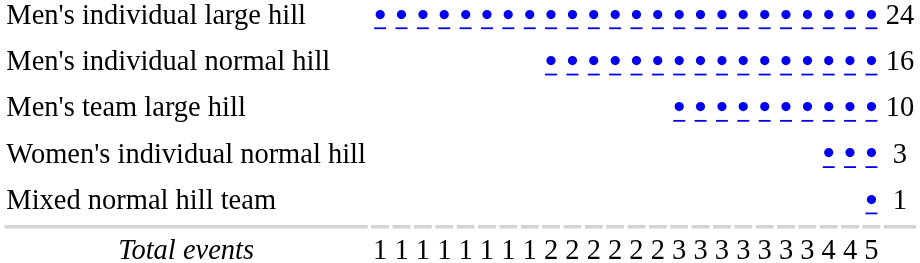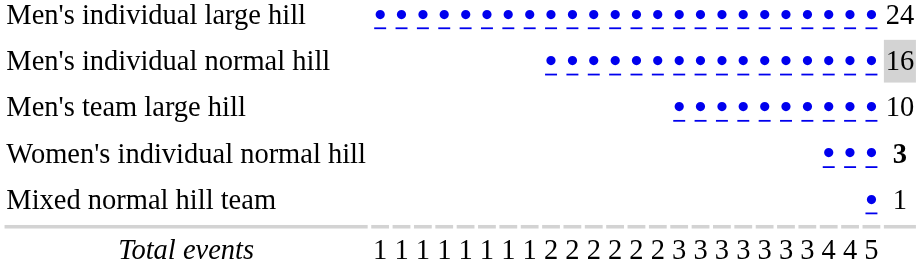(900, 60) no background -> (900, 60) lightgrey background
(900, 153) normal -> (900, 153) bold
